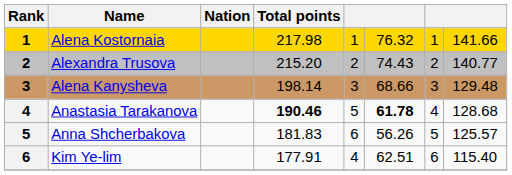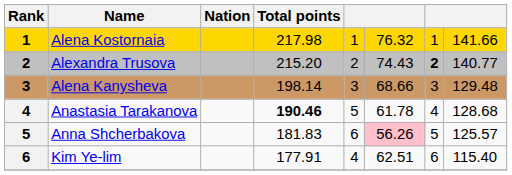(434, 63) normal -> (434, 63) bold
(395, 110) bold -> (395, 110) normal
(395, 134) no background -> (395, 134) pink background
